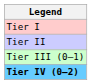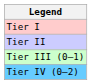(43, 72) bold -> (43, 72) normal
